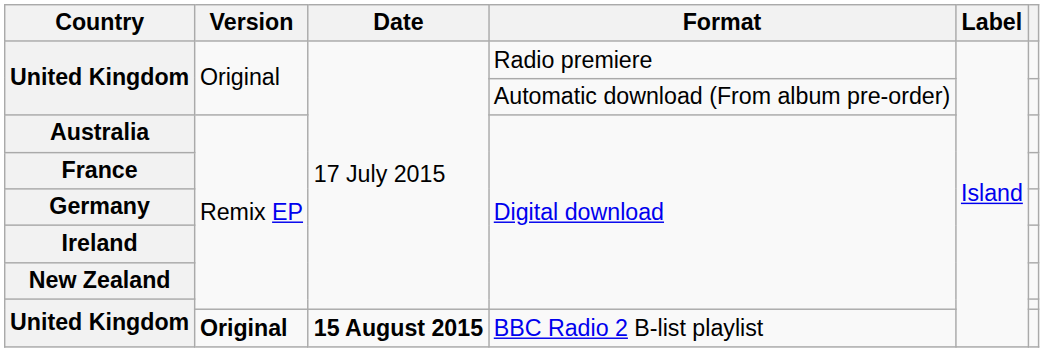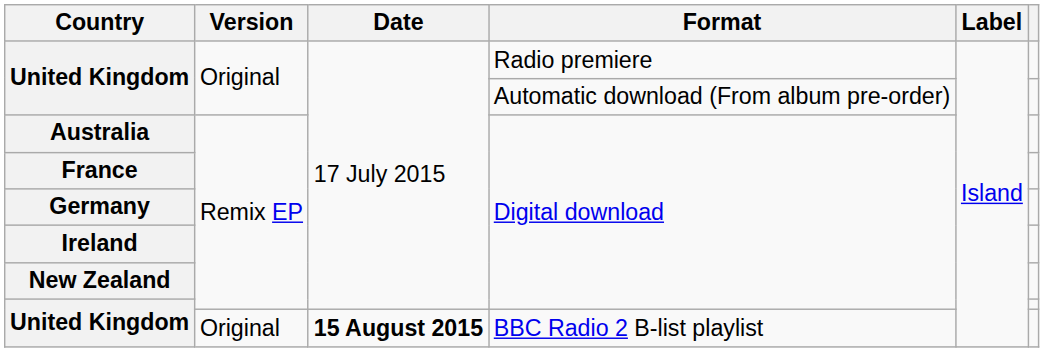(244, 327) bold -> (240, 327) normal
